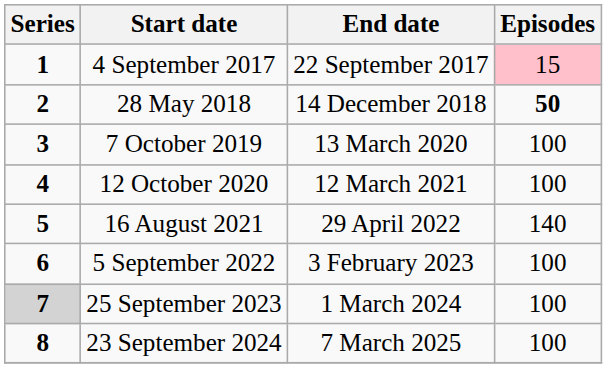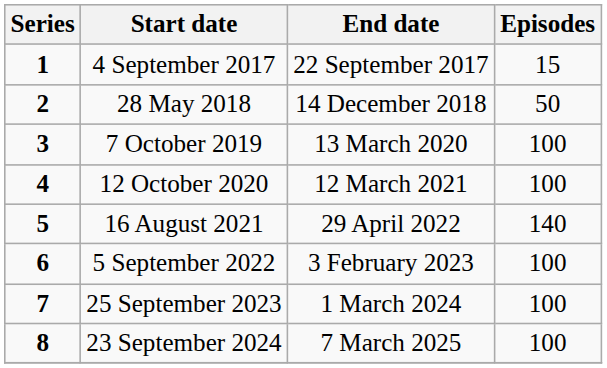(548, 64) pink background -> (548, 64) no background
(548, 104) bold -> (548, 104) normal
(43, 303) lightgrey background -> (43, 303) no background
